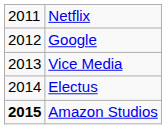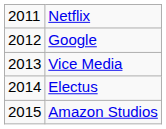(25, 111) bold -> (25, 111) normal
